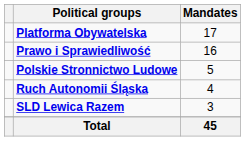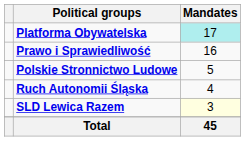(210, 32) no background -> (210, 32) paleturquoise background
(210, 107) no background -> (210, 107) lightyellow background
